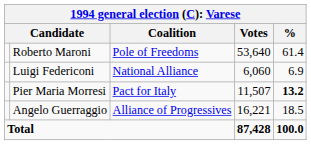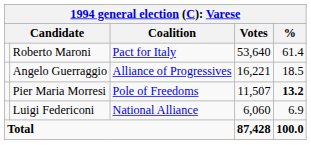(156, 52) Pole of Freedoms -> (144, 52) Pact for Italy
rows swapped: (60, 110) <-> (53, 71)
(144, 91) Pact for Italy -> (156, 91) Pole of Freedoms
